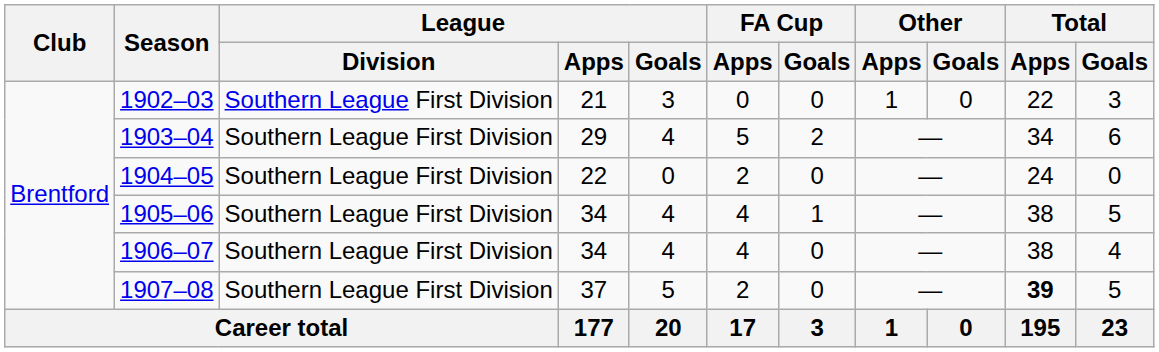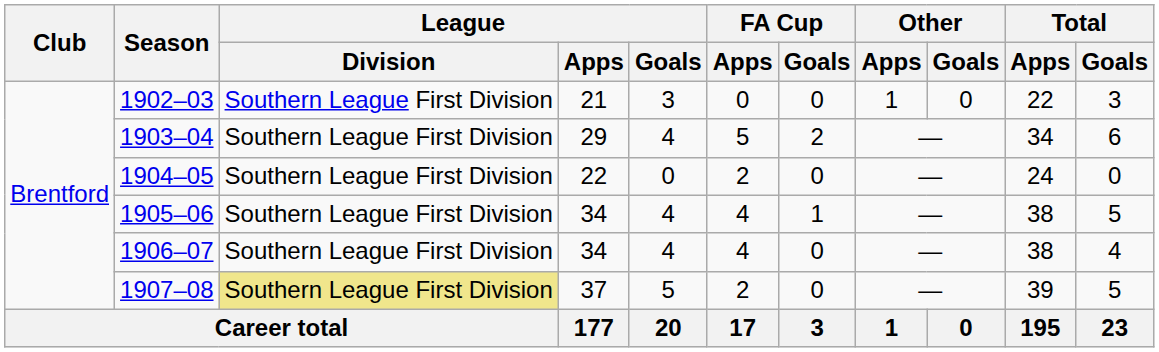(389, 289) no background -> (389, 289) khaki background
(1040, 289) bold -> (1040, 289) normal
